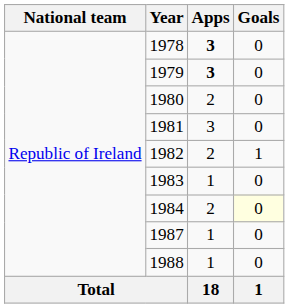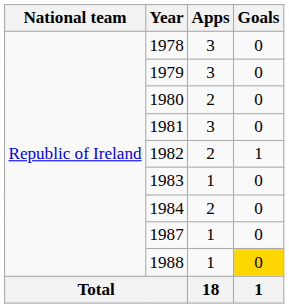(211, 45) bold -> (211, 45) normal
(211, 72) bold -> (211, 72) normal
(259, 208) lightyellow background -> (259, 208) no background
(259, 262) no background -> (259, 262) gold background
